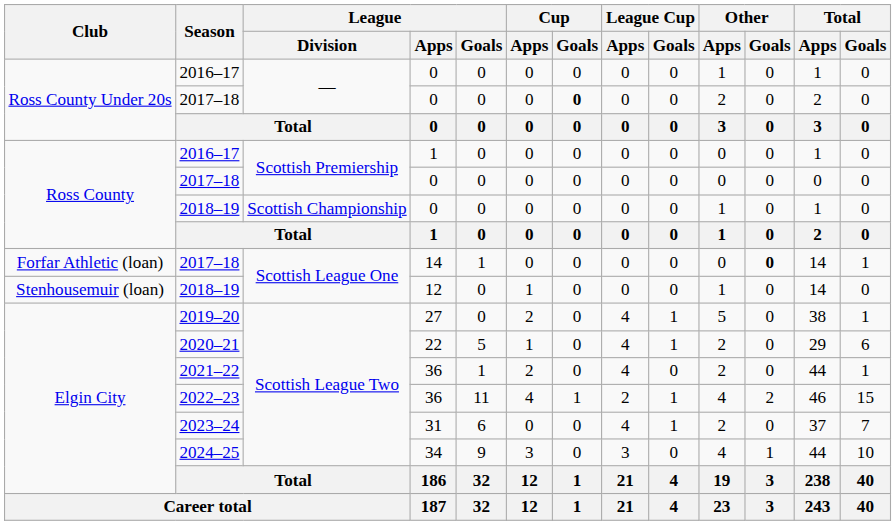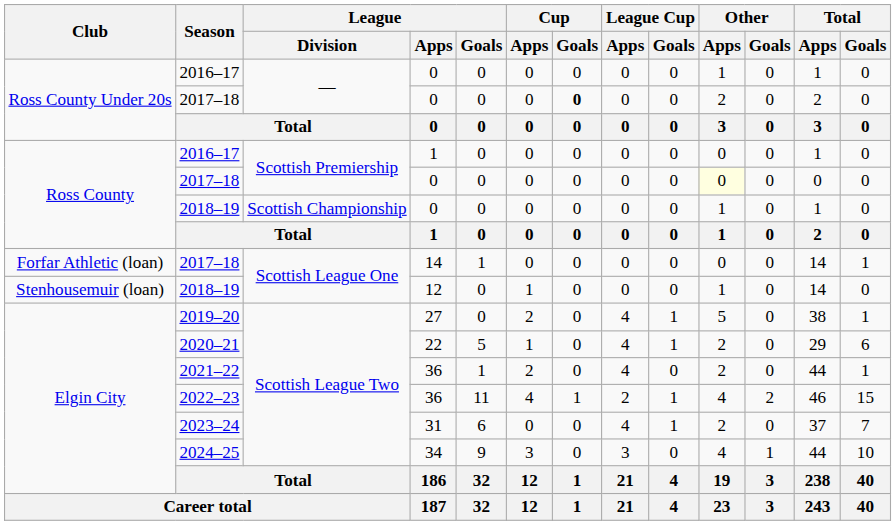(722, 180) no background -> (722, 180) lightyellow background
(770, 262) bold -> (770, 262) normal
